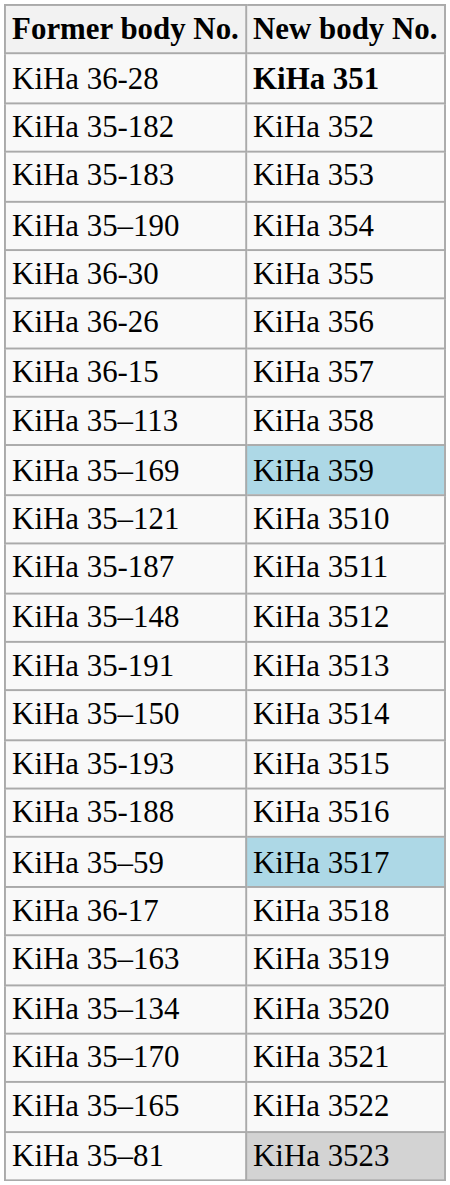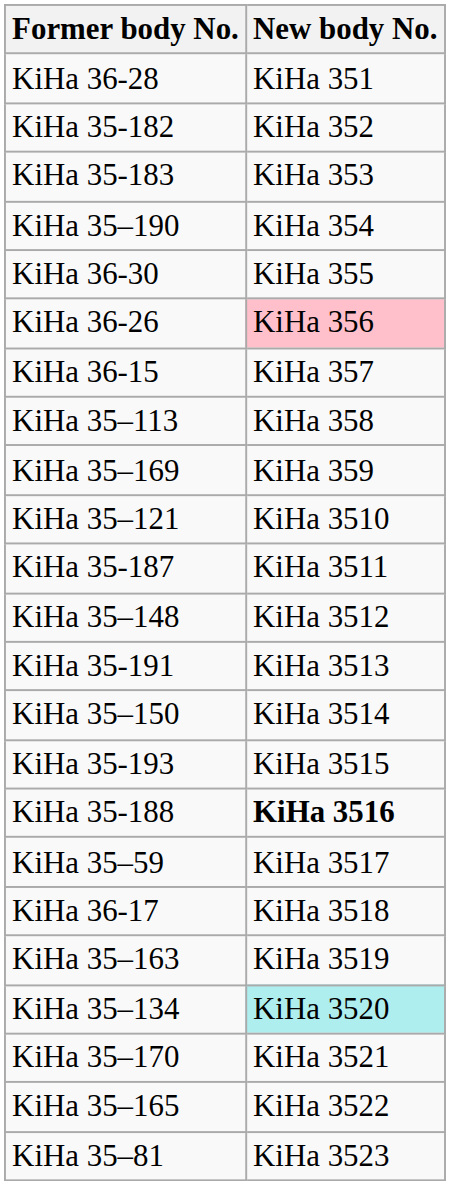(316, 77) bold -> (313, 77) normal
(313, 322) no background -> (313, 322) pink background
(313, 469) lightblue background -> (313, 469) no background
(321, 812) normal -> (324, 812) bold
(321, 861) lightblue background -> (321, 861) no background
(321, 1008) no background -> (321, 1008) paleturquoise background
(321, 1155) lightgrey background -> (321, 1155) no background
